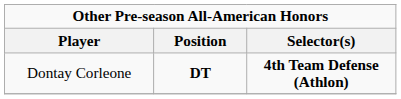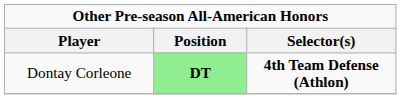(200, 73) no background -> (200, 73) lightgreen background
